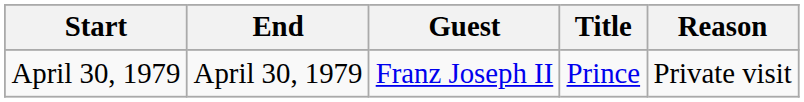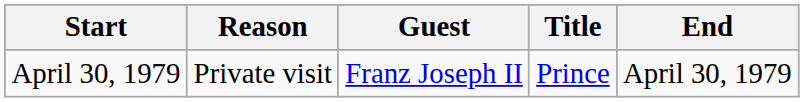columns swapped: (278, 27) <-> (723, 27)
